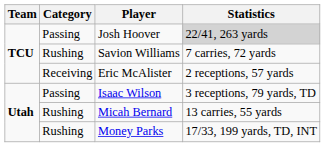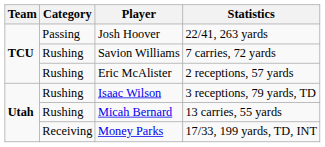(227, 34) lightgrey background -> (227, 34) no background
(67, 73) Receiving -> (63, 73) Rushing
(61, 92) Passing -> (63, 92) Rushing
(63, 131) Rushing -> (67, 131) Receiving
